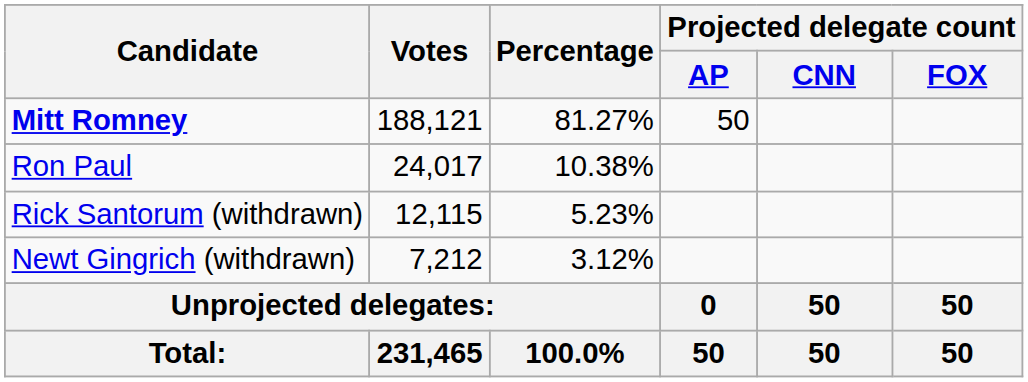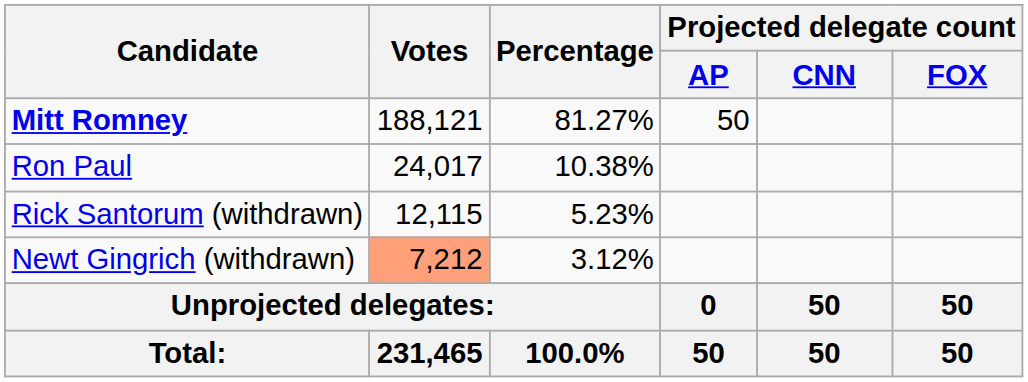(446, 259) no background -> (446, 259) lightsalmon background
